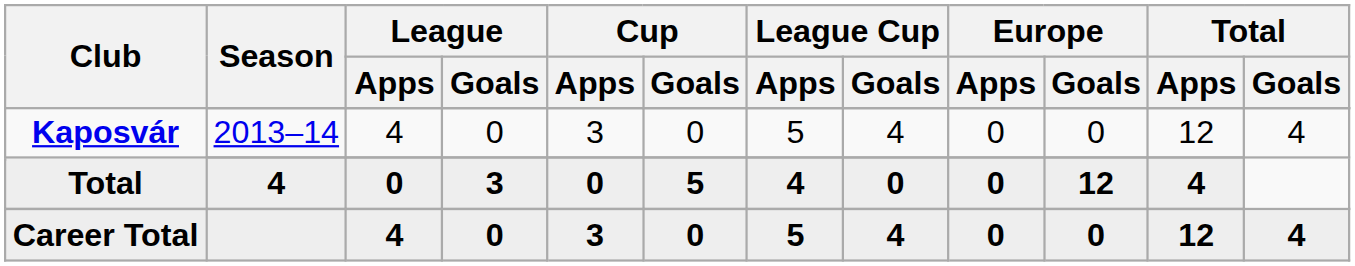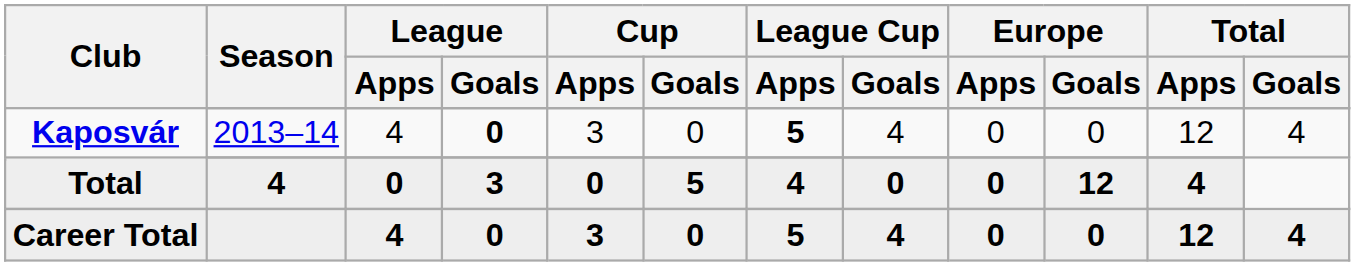(495, 133) normal -> (495, 133) bold
(795, 133) normal -> (795, 133) bold
